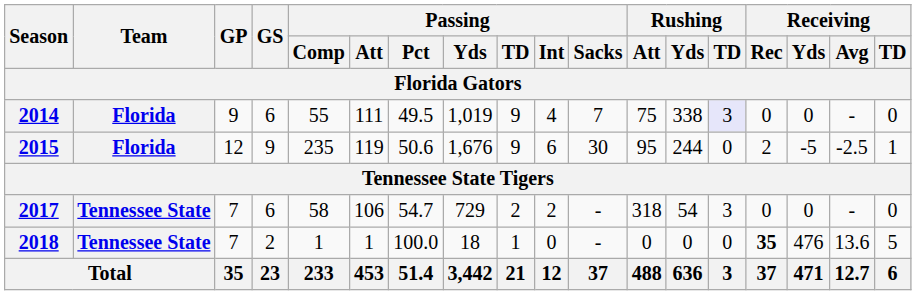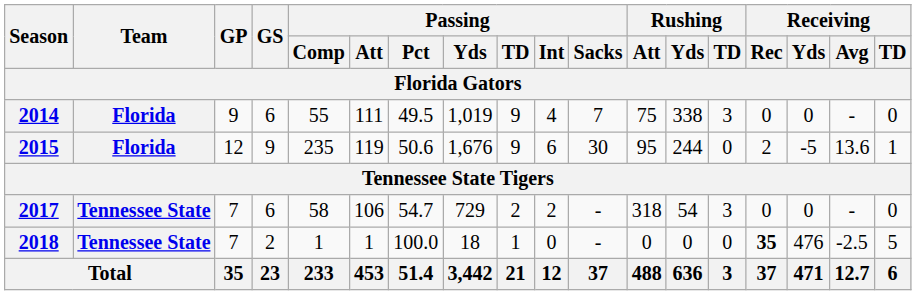(727, 115) lavender background -> (727, 115) no background
(852, 147) -2.5 -> (852, 147) 13.6
(852, 242) 13.6 -> (852, 242) -2.5
